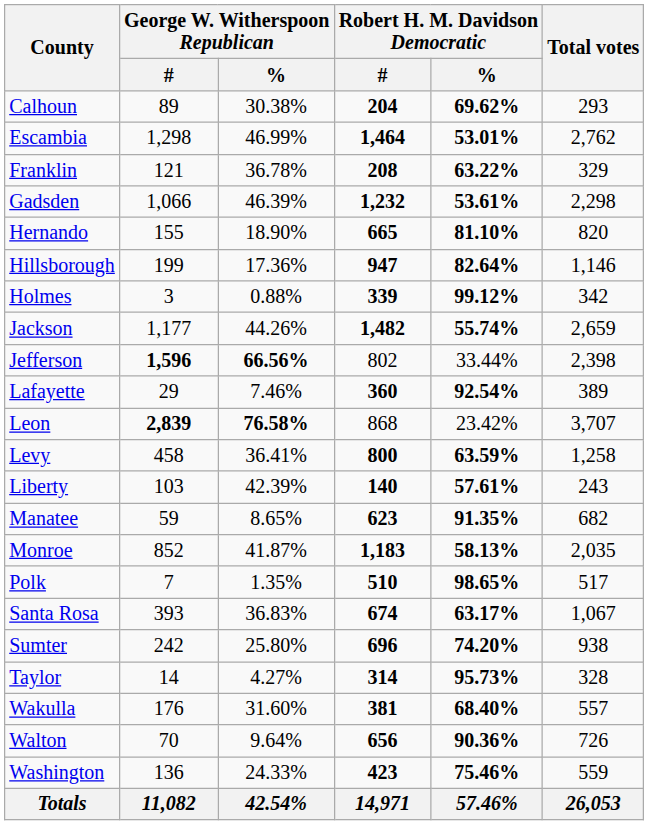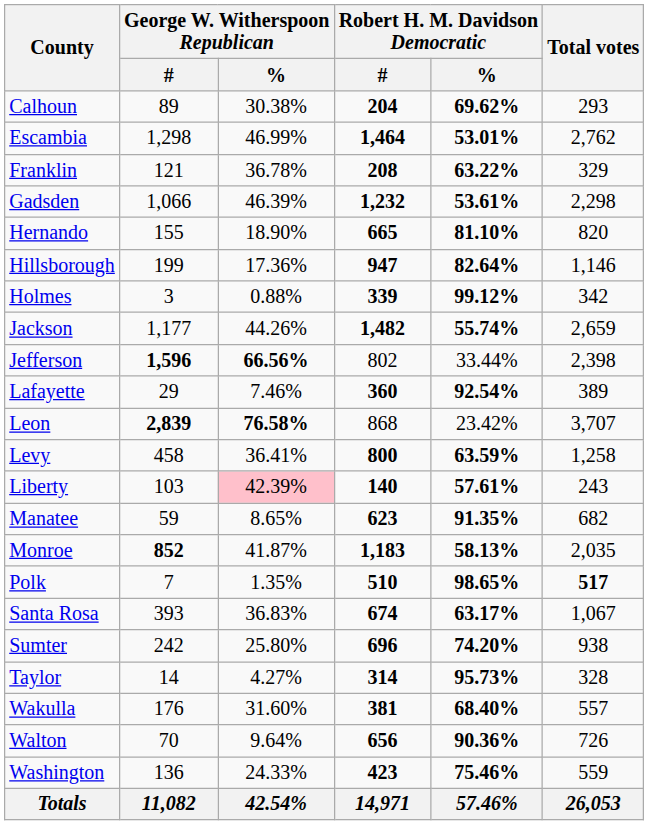(276, 486) no background -> (276, 486) pink background
(169, 550) normal -> (169, 550) bold
(593, 582) normal -> (593, 582) bold
